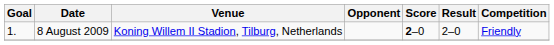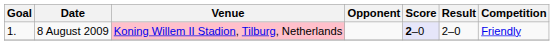(228, 31) no background -> (228, 31) pink background
(415, 31) no background -> (415, 31) lavender background
